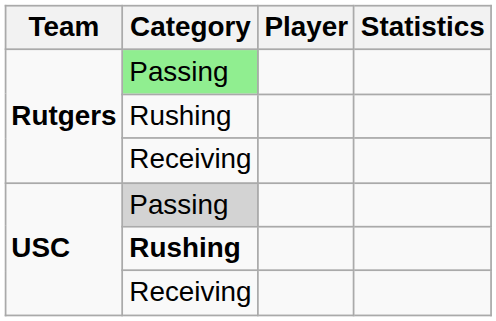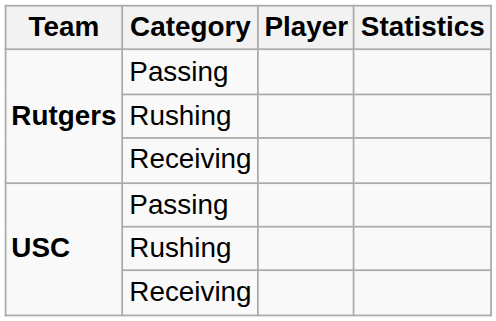(179, 71) lightgreen background -> (179, 71) no background
(179, 204) lightgrey background -> (179, 204) no background
(185, 248) bold -> (180, 248) normal
